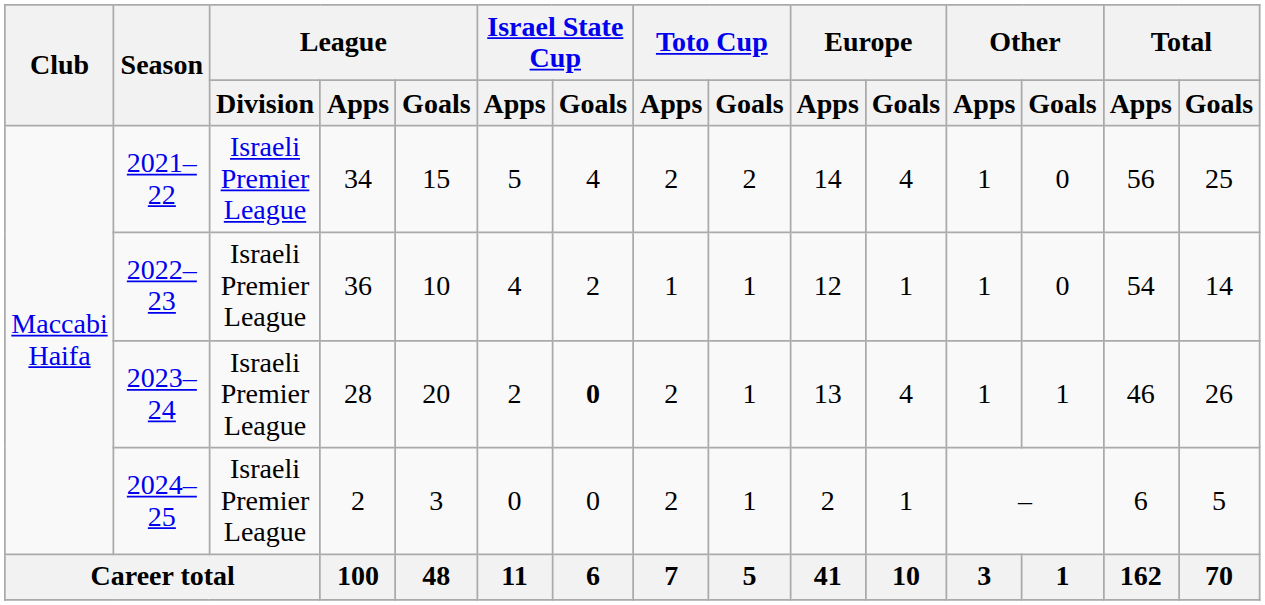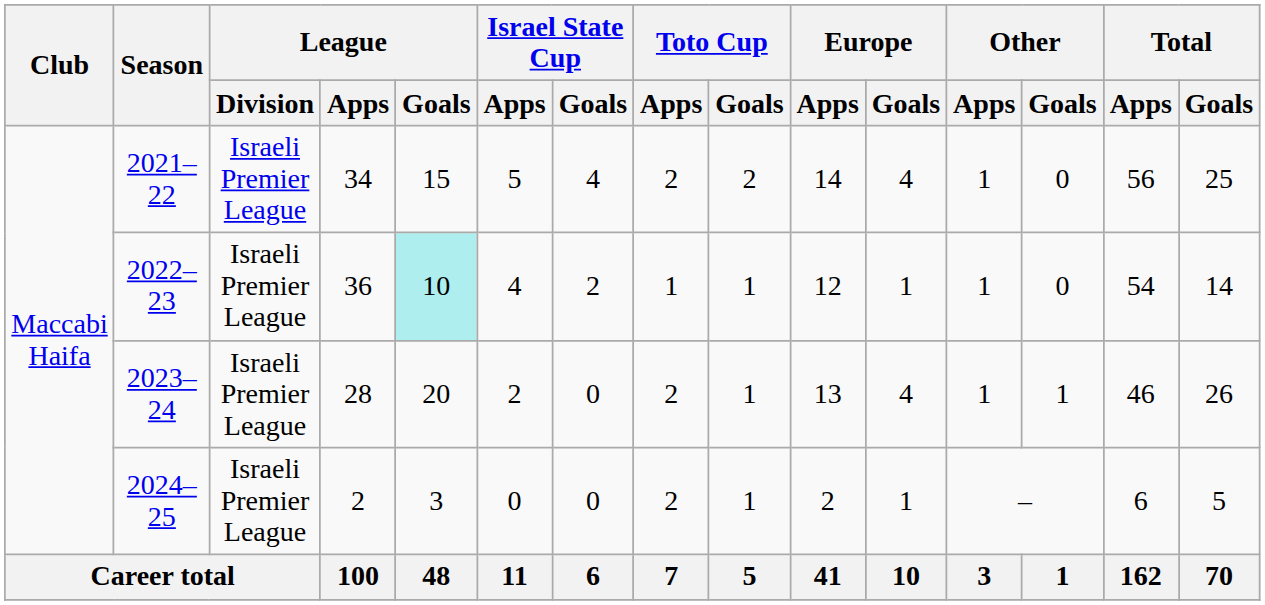(436, 285) no background -> (436, 285) paleturquoise background
(593, 393) bold -> (593, 393) normal
